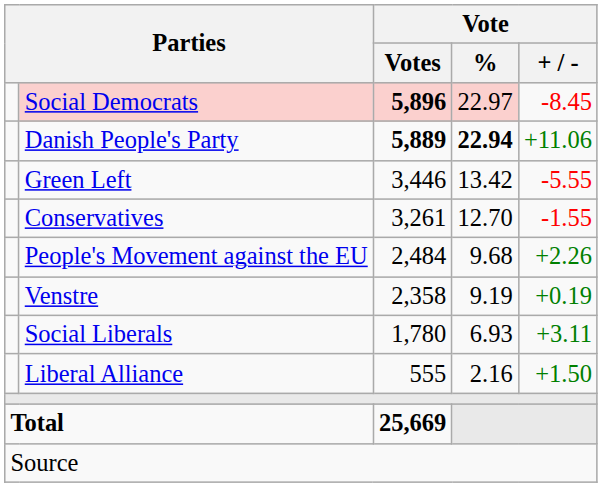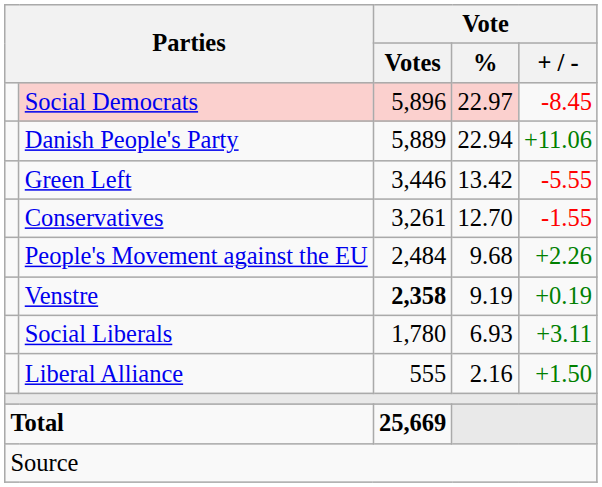(419, 101) bold -> (419, 101) normal
(419, 140) bold -> (419, 140) normal
(485, 140) bold -> (485, 140) normal
(419, 295) normal -> (419, 295) bold
